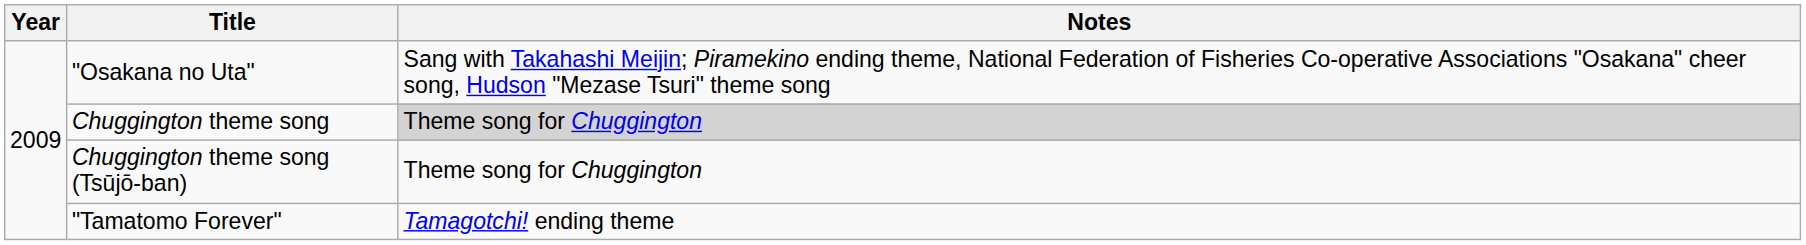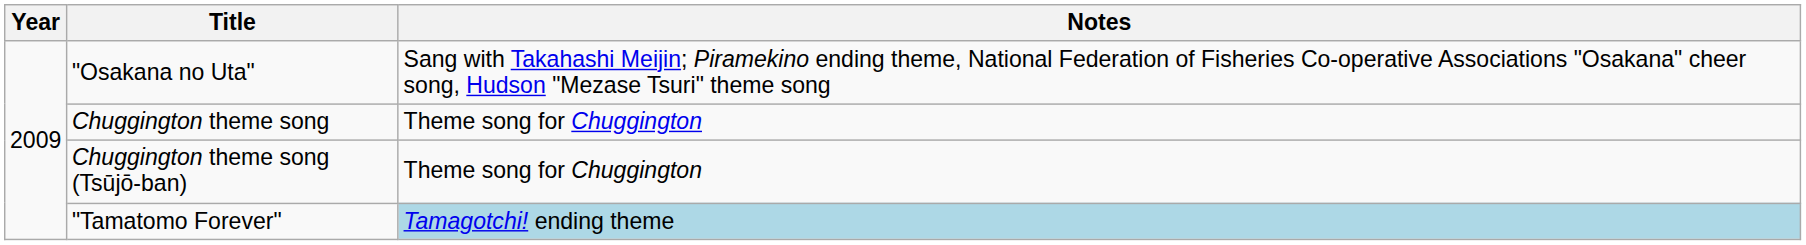(553, 121) lightgrey background -> (553, 121) no background
(539, 220) no background -> (539, 220) lightblue background
